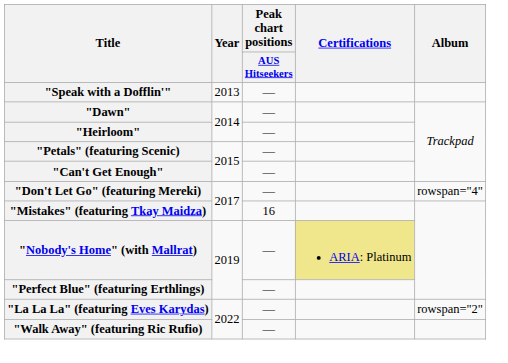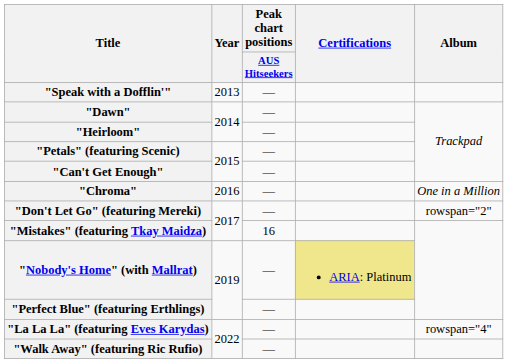+ row: (108, 191)
(450, 191) rowspan="4" -> (459, 211) rowspan="2"
(450, 309) rowspan="2" -> (459, 329) rowspan="4"
